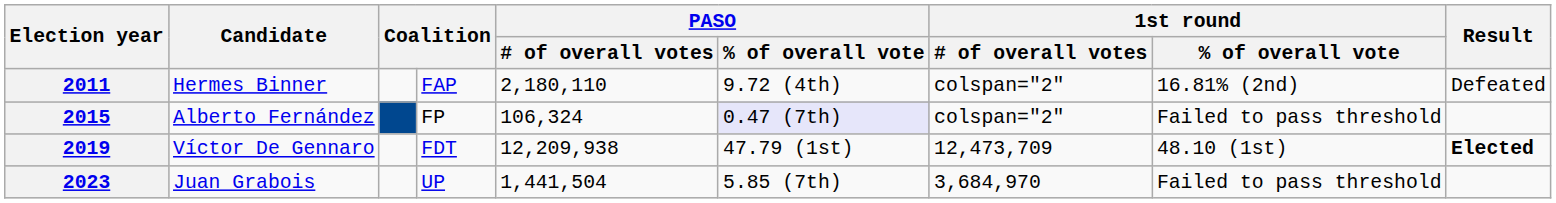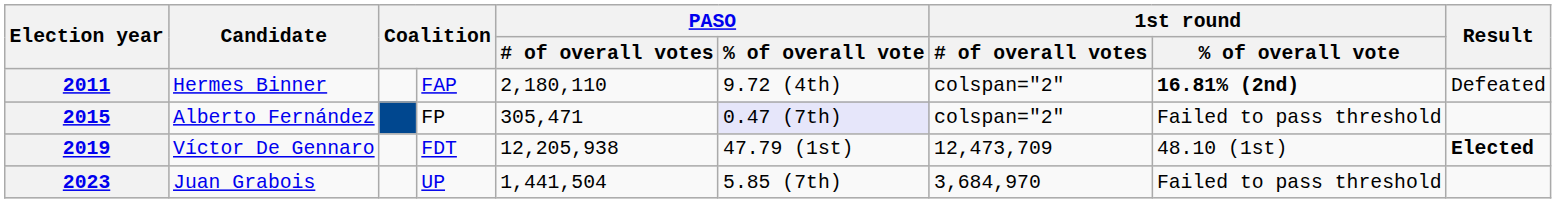(1228, 85) normal -> (1228, 85) bold
(542, 117) 106,324 -> (542, 117) 305,471
(559, 150) 12,209,938 -> (559, 150) 12,205,938
